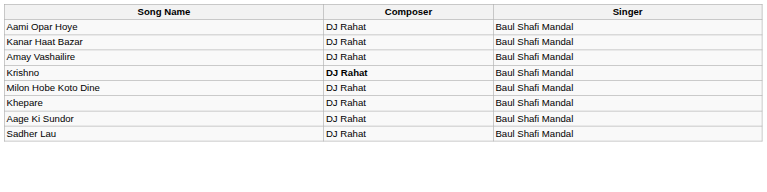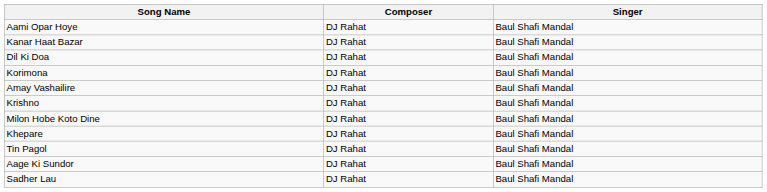+ row: (28, 57)
+ row: (27, 73)
(347, 73) bold -> (346, 103) normal
+ row: (27, 149)
